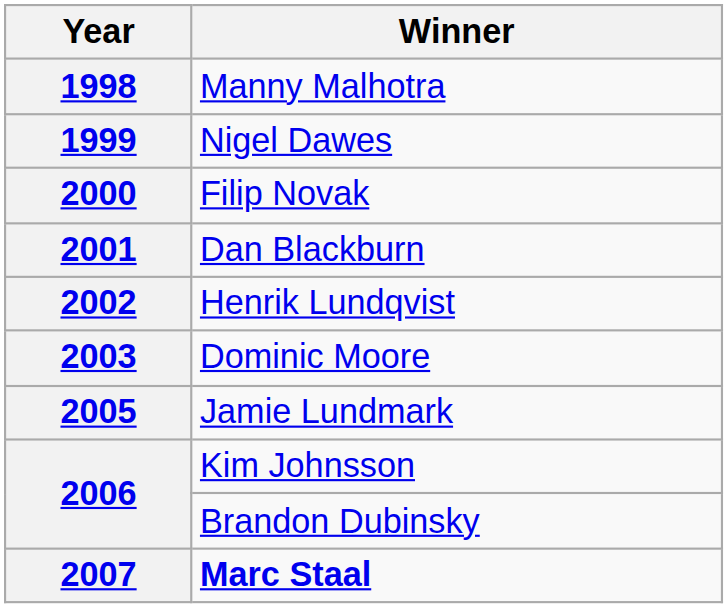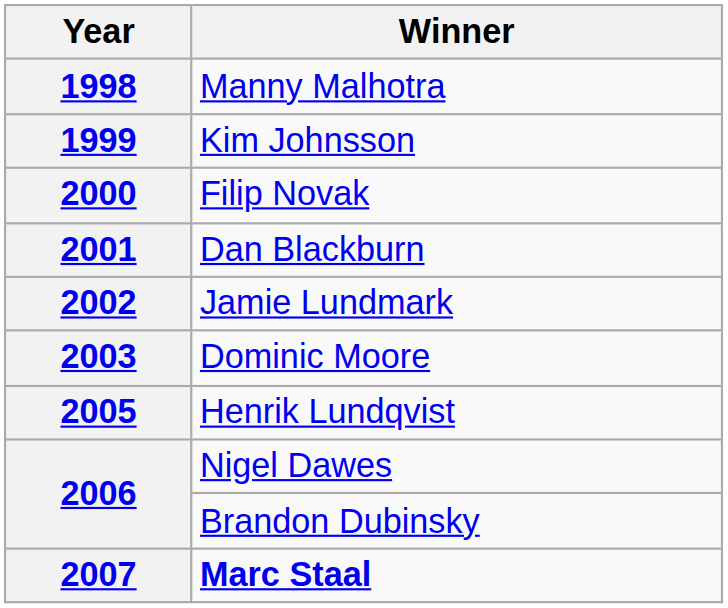(296, 140) Nigel Dawes -> (307, 140) Kim Johnsson
(327, 303) Henrik Lundqvist -> (327, 303) Jamie Lundmark
(327, 411) Jamie Lundmark -> (327, 411) Henrik Lundqvist
(307, 466) Kim Johnsson -> (296, 466) Nigel Dawes
